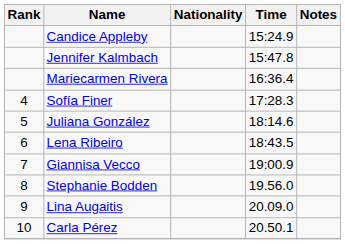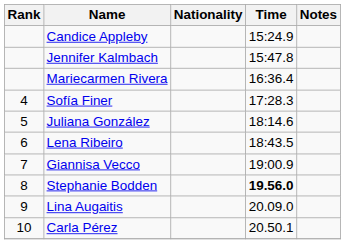(271, 185) normal -> (271, 185) bold
